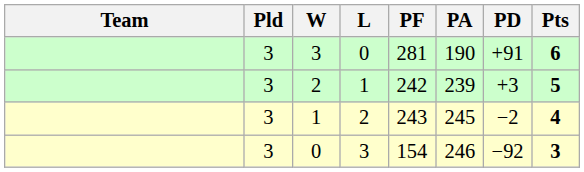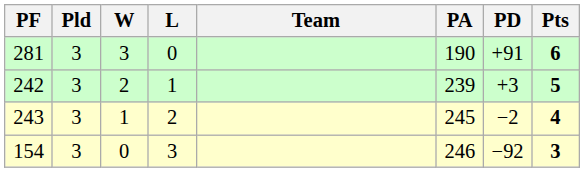columns swapped: (125, 20) <-> (412, 20)
